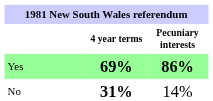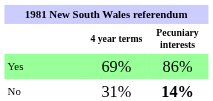(116, 66) bold -> (116, 66) normal
(178, 66) bold -> (178, 66) normal
(116, 92) bold -> (116, 92) normal
(178, 92) normal -> (178, 92) bold
